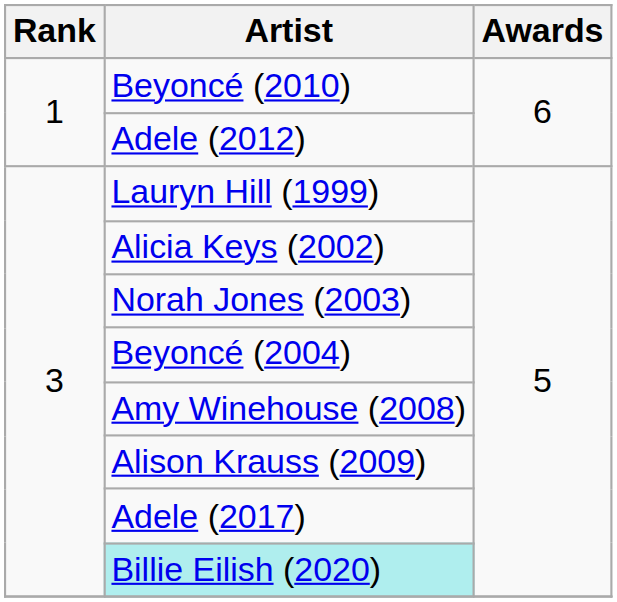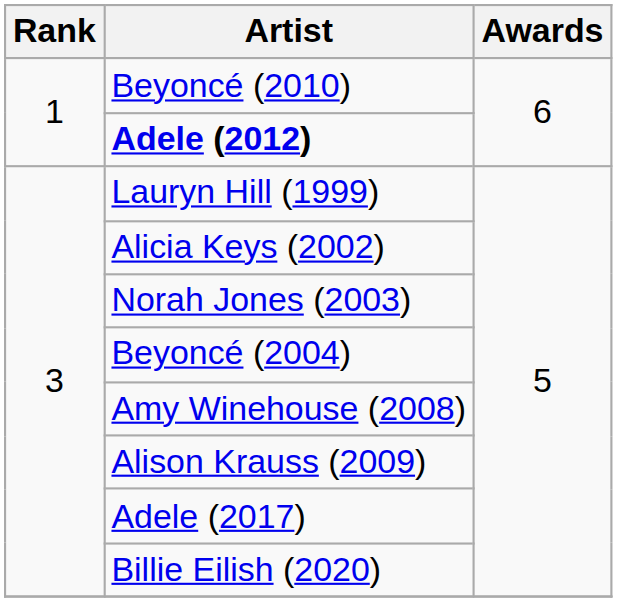(209, 138) normal -> (211, 138) bold
(246, 569) paleturquoise background -> (246, 569) no background
